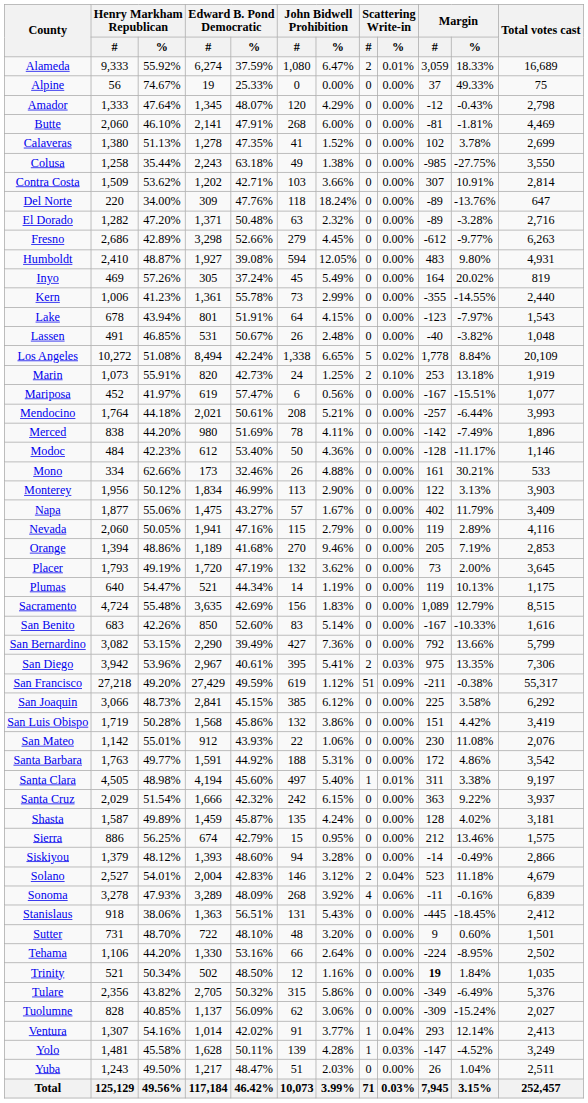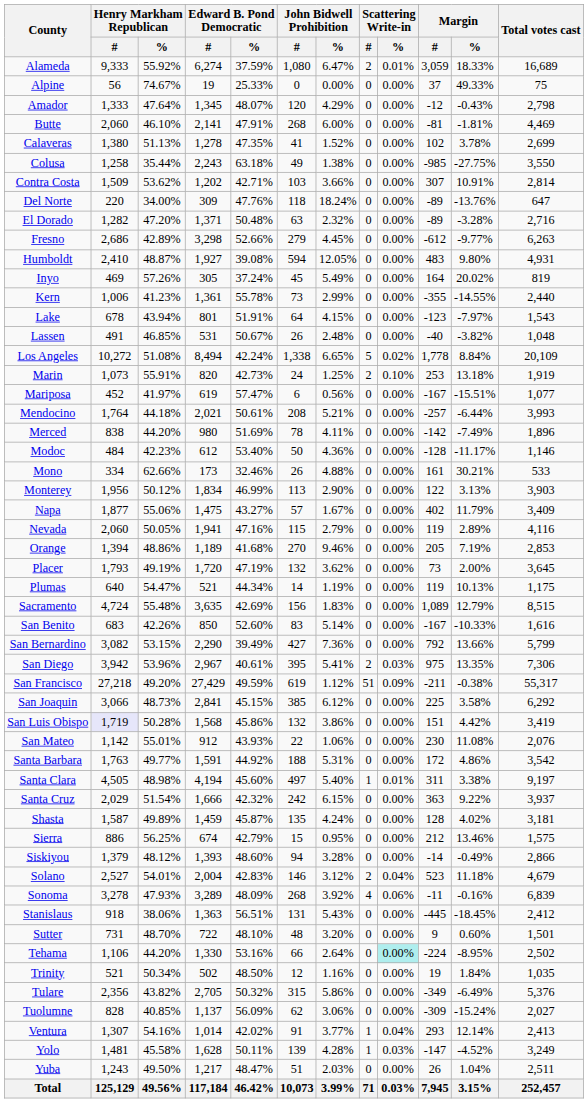(115, 722) no background -> (115, 722) lavender background
(398, 953) no background -> (398, 953) paleturquoise background
(435, 972) bold -> (435, 972) normal
